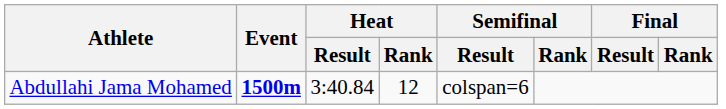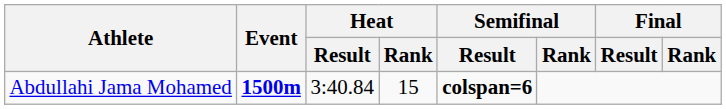(408, 87) 12 -> (408, 87) 15
(485, 87) normal -> (487, 87) bold
